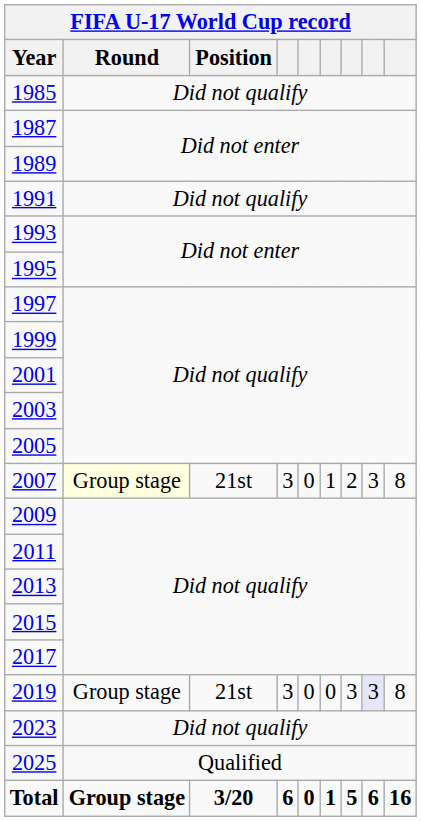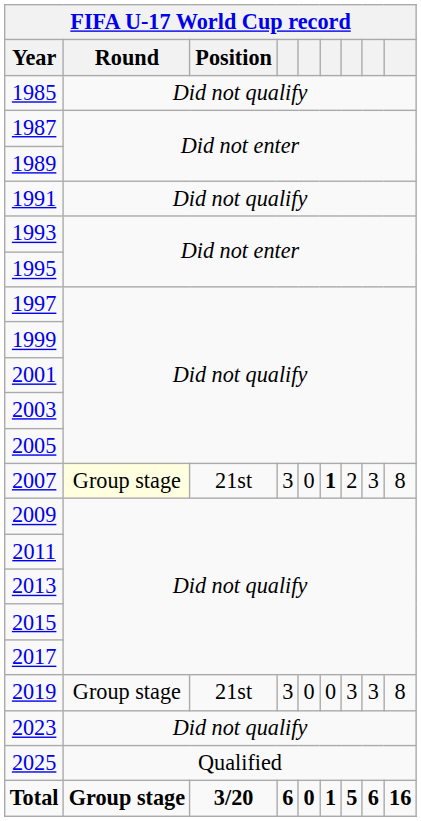(330, 480) normal -> (330, 480) bold
(373, 692) lavender background -> (373, 692) no background
